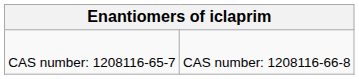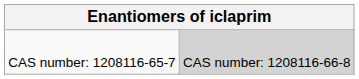(267, 62) no background -> (267, 62) lightgrey background
